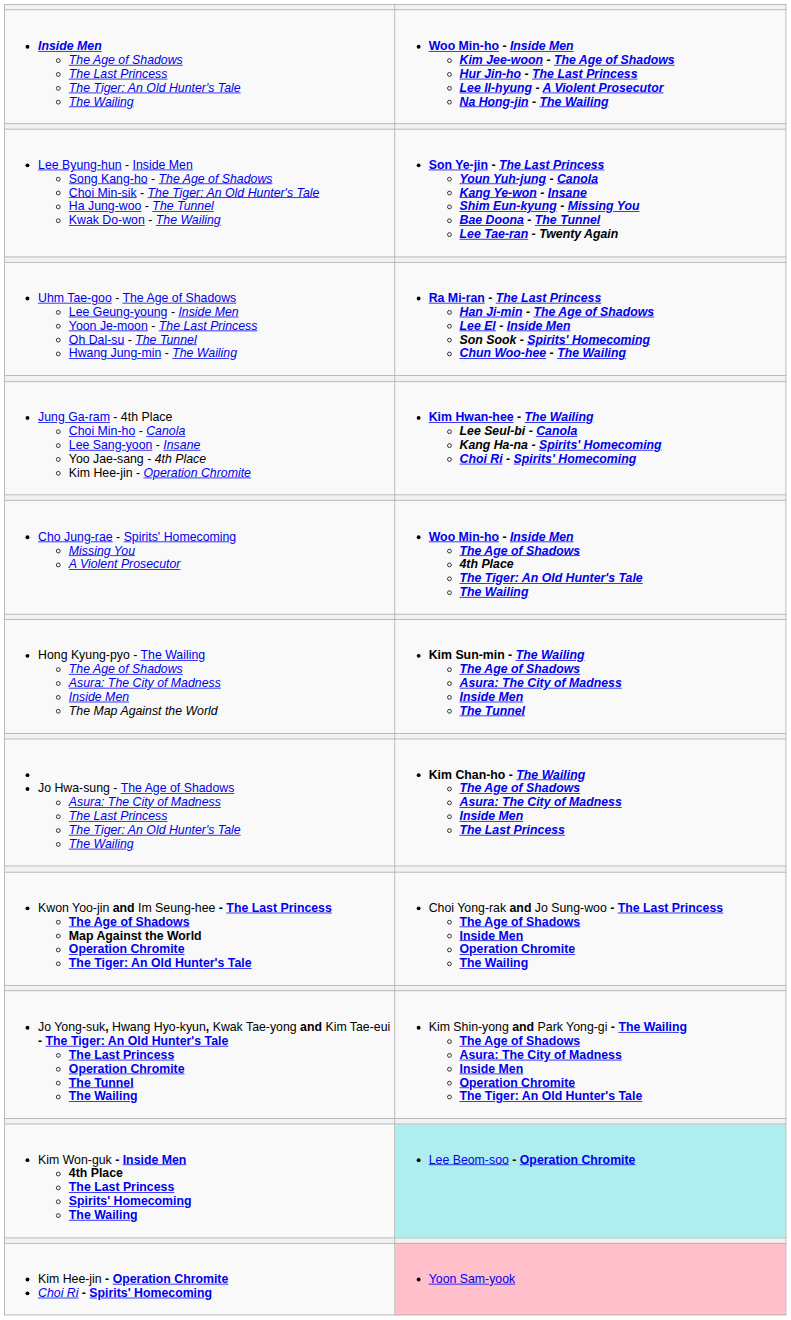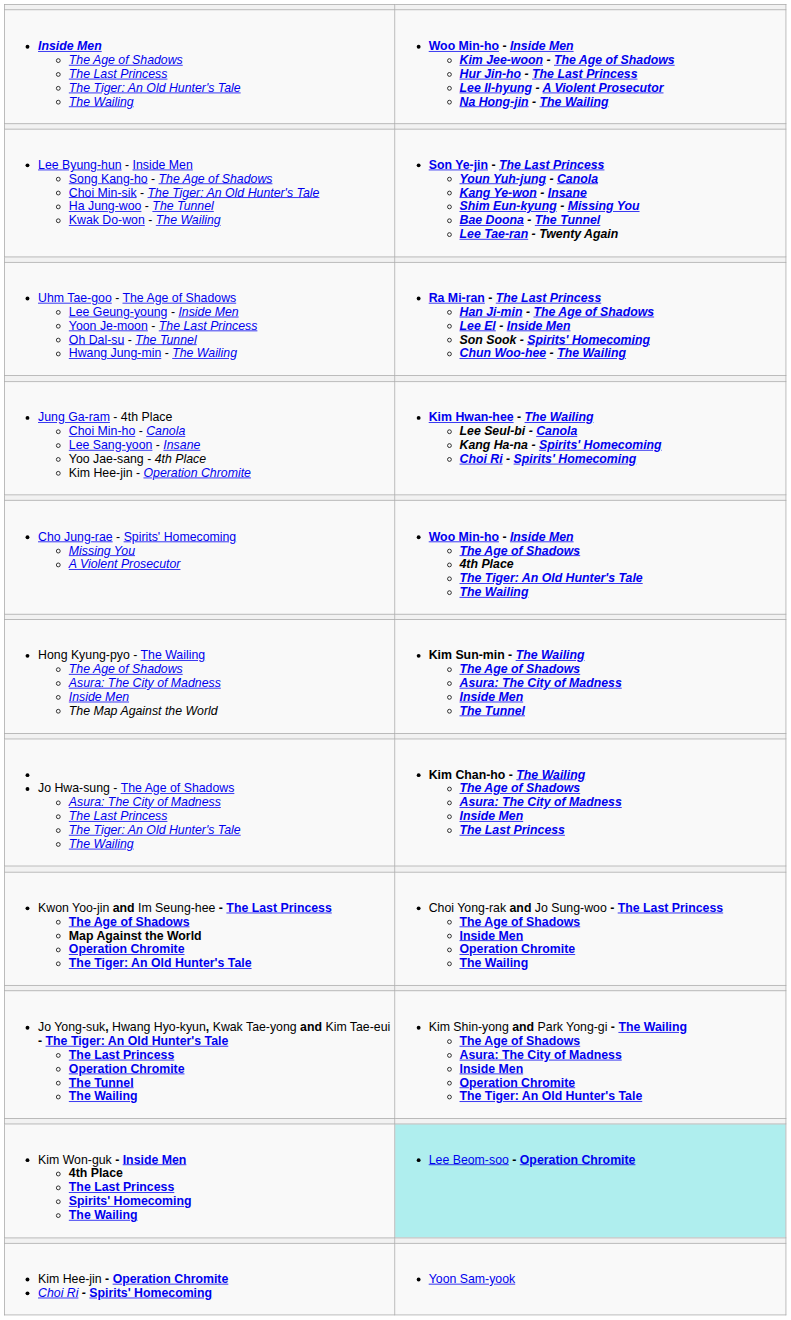(590, 1279) pink background -> (590, 1279) no background
